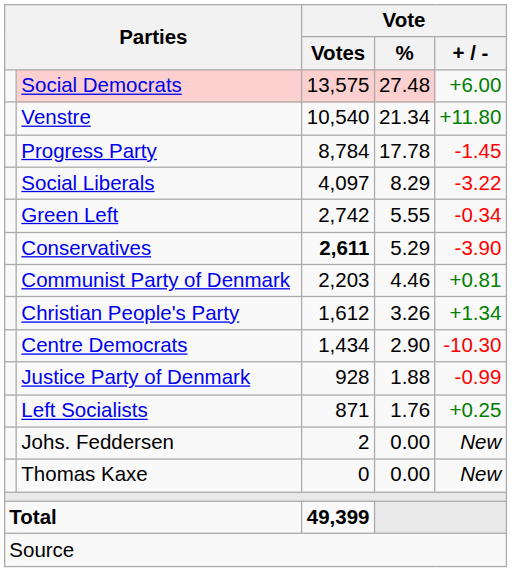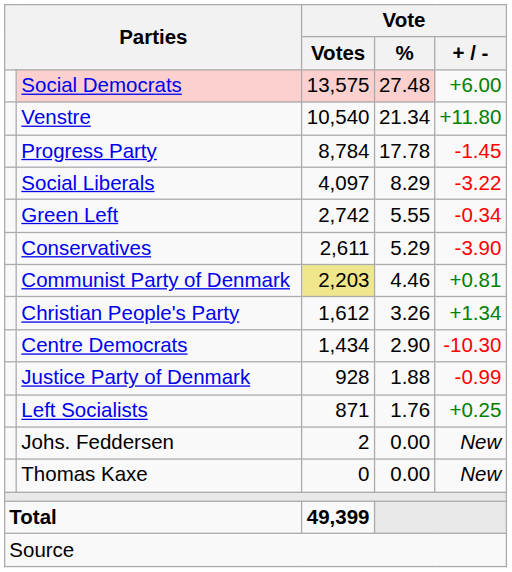(344, 248) bold -> (345, 248) normal
(344, 280) no background -> (344, 280) khaki background
